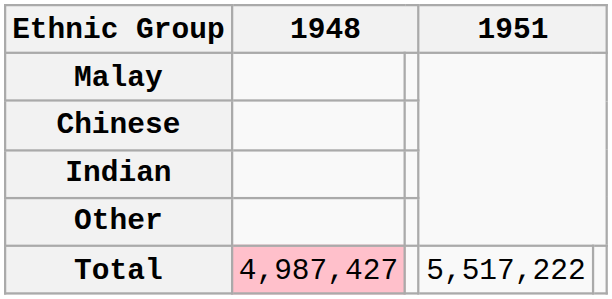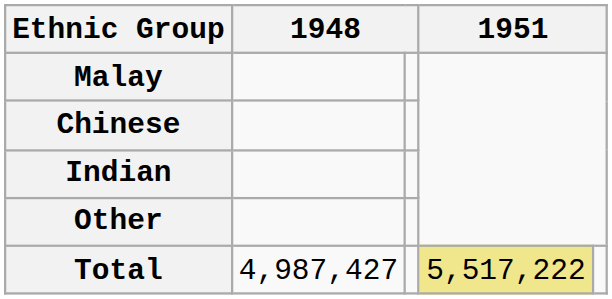(318, 270) pink background -> (318, 270) no background
(506, 270) no background -> (506, 270) khaki background
